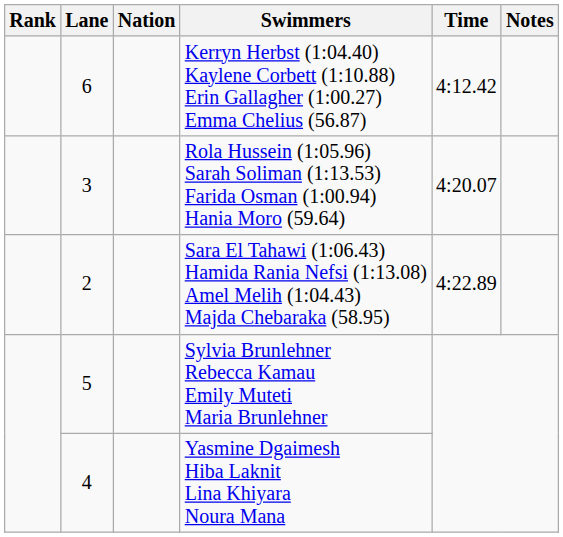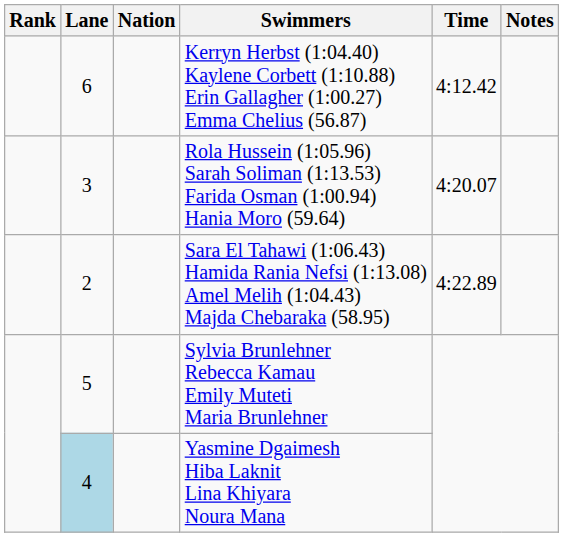(87, 482) no background -> (87, 482) lightblue background
